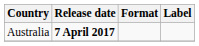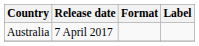(85, 31) bold -> (84, 31) normal
